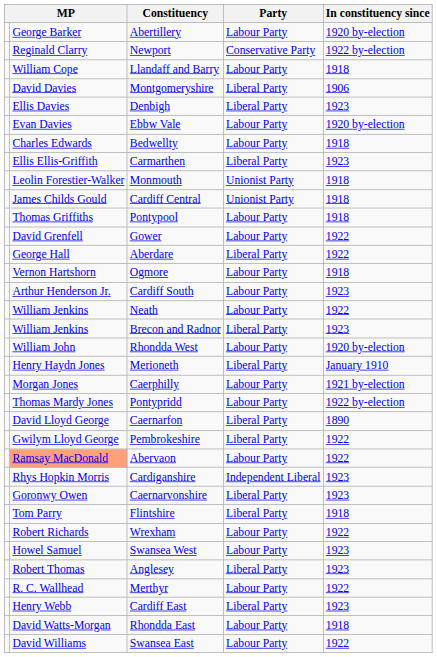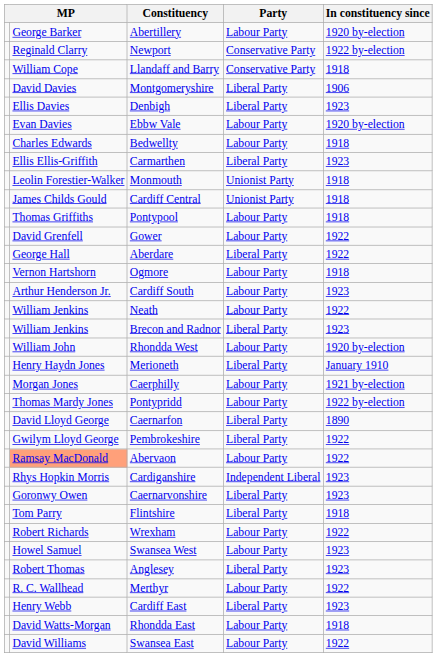(257, 69) Labour Party -> (271, 69) Conservative Party
